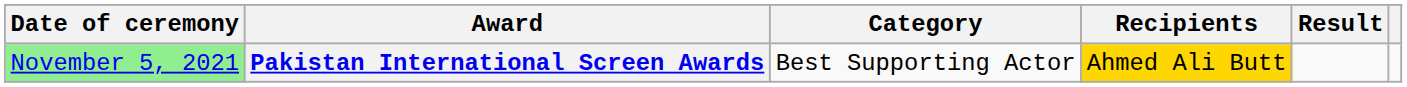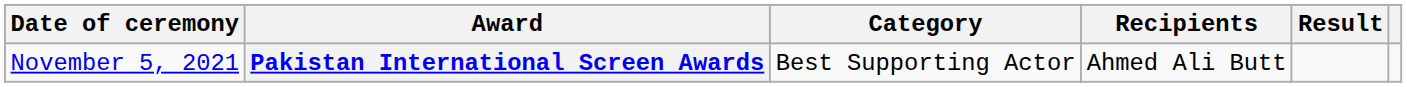(125, 63) lightgreen background -> (125, 63) no background
(1187, 63) gold background -> (1187, 63) no background
